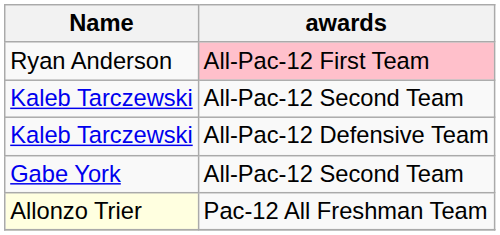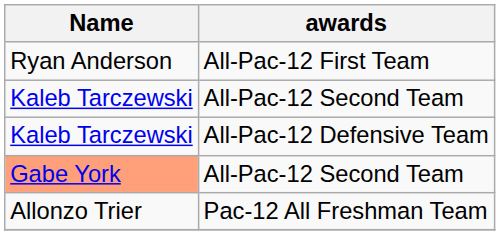(317, 60) pink background -> (317, 60) no background
(66, 173) no background -> (66, 173) lightsalmon background
(76, 211) lightyellow background -> (76, 211) no background
